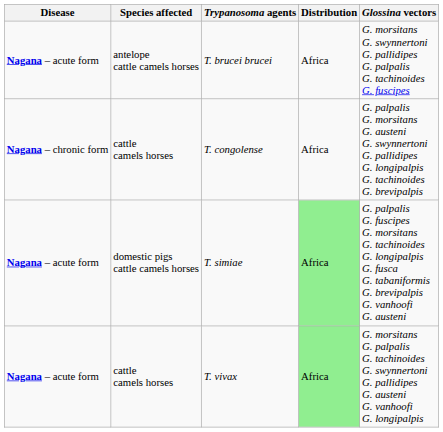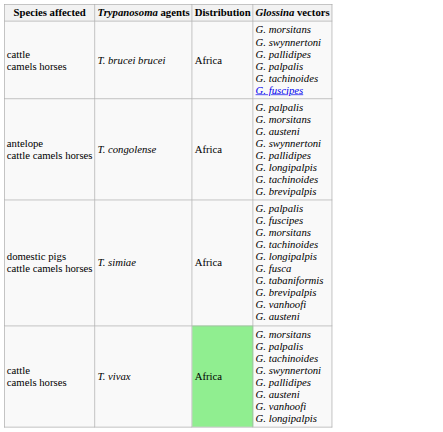- column: (58, 13)
(156, 60) antelope cattle camels horses -> (37, 60) cattle camels horses
(143, 149) cattle camels horses -> (50, 149) antelope cattle camels horses
(315, 262) lightgreen background -> (208, 262) no background
